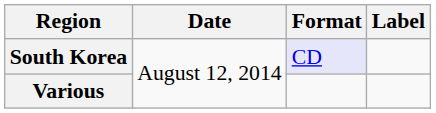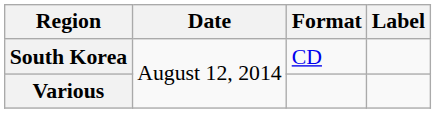(307, 56) lavender background -> (307, 56) no background
